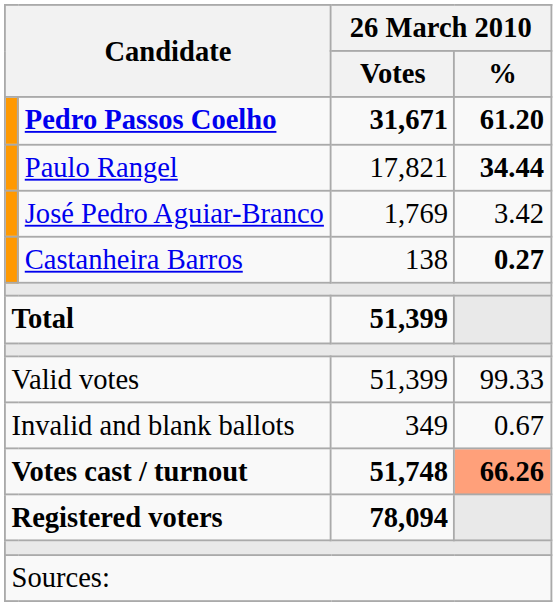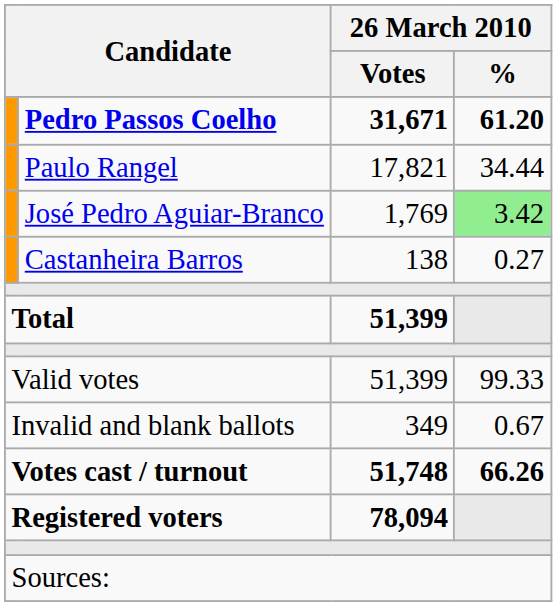(512, 166) bold -> (512, 166) normal
(519, 212) no background -> (519, 212) lightgreen background
(519, 258) bold -> (519, 258) normal
(512, 470) lightsalmon background -> (512, 470) no background
